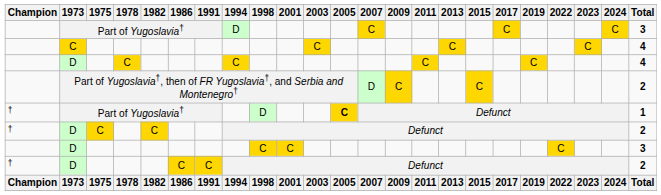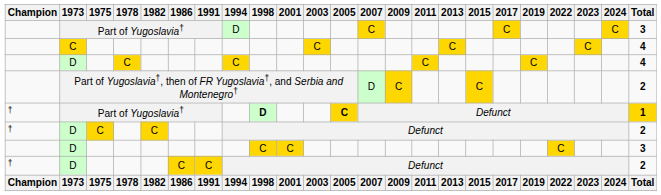(263, 113) normal -> (263, 113) bold
(643, 113) no background -> (643, 113) gold background
